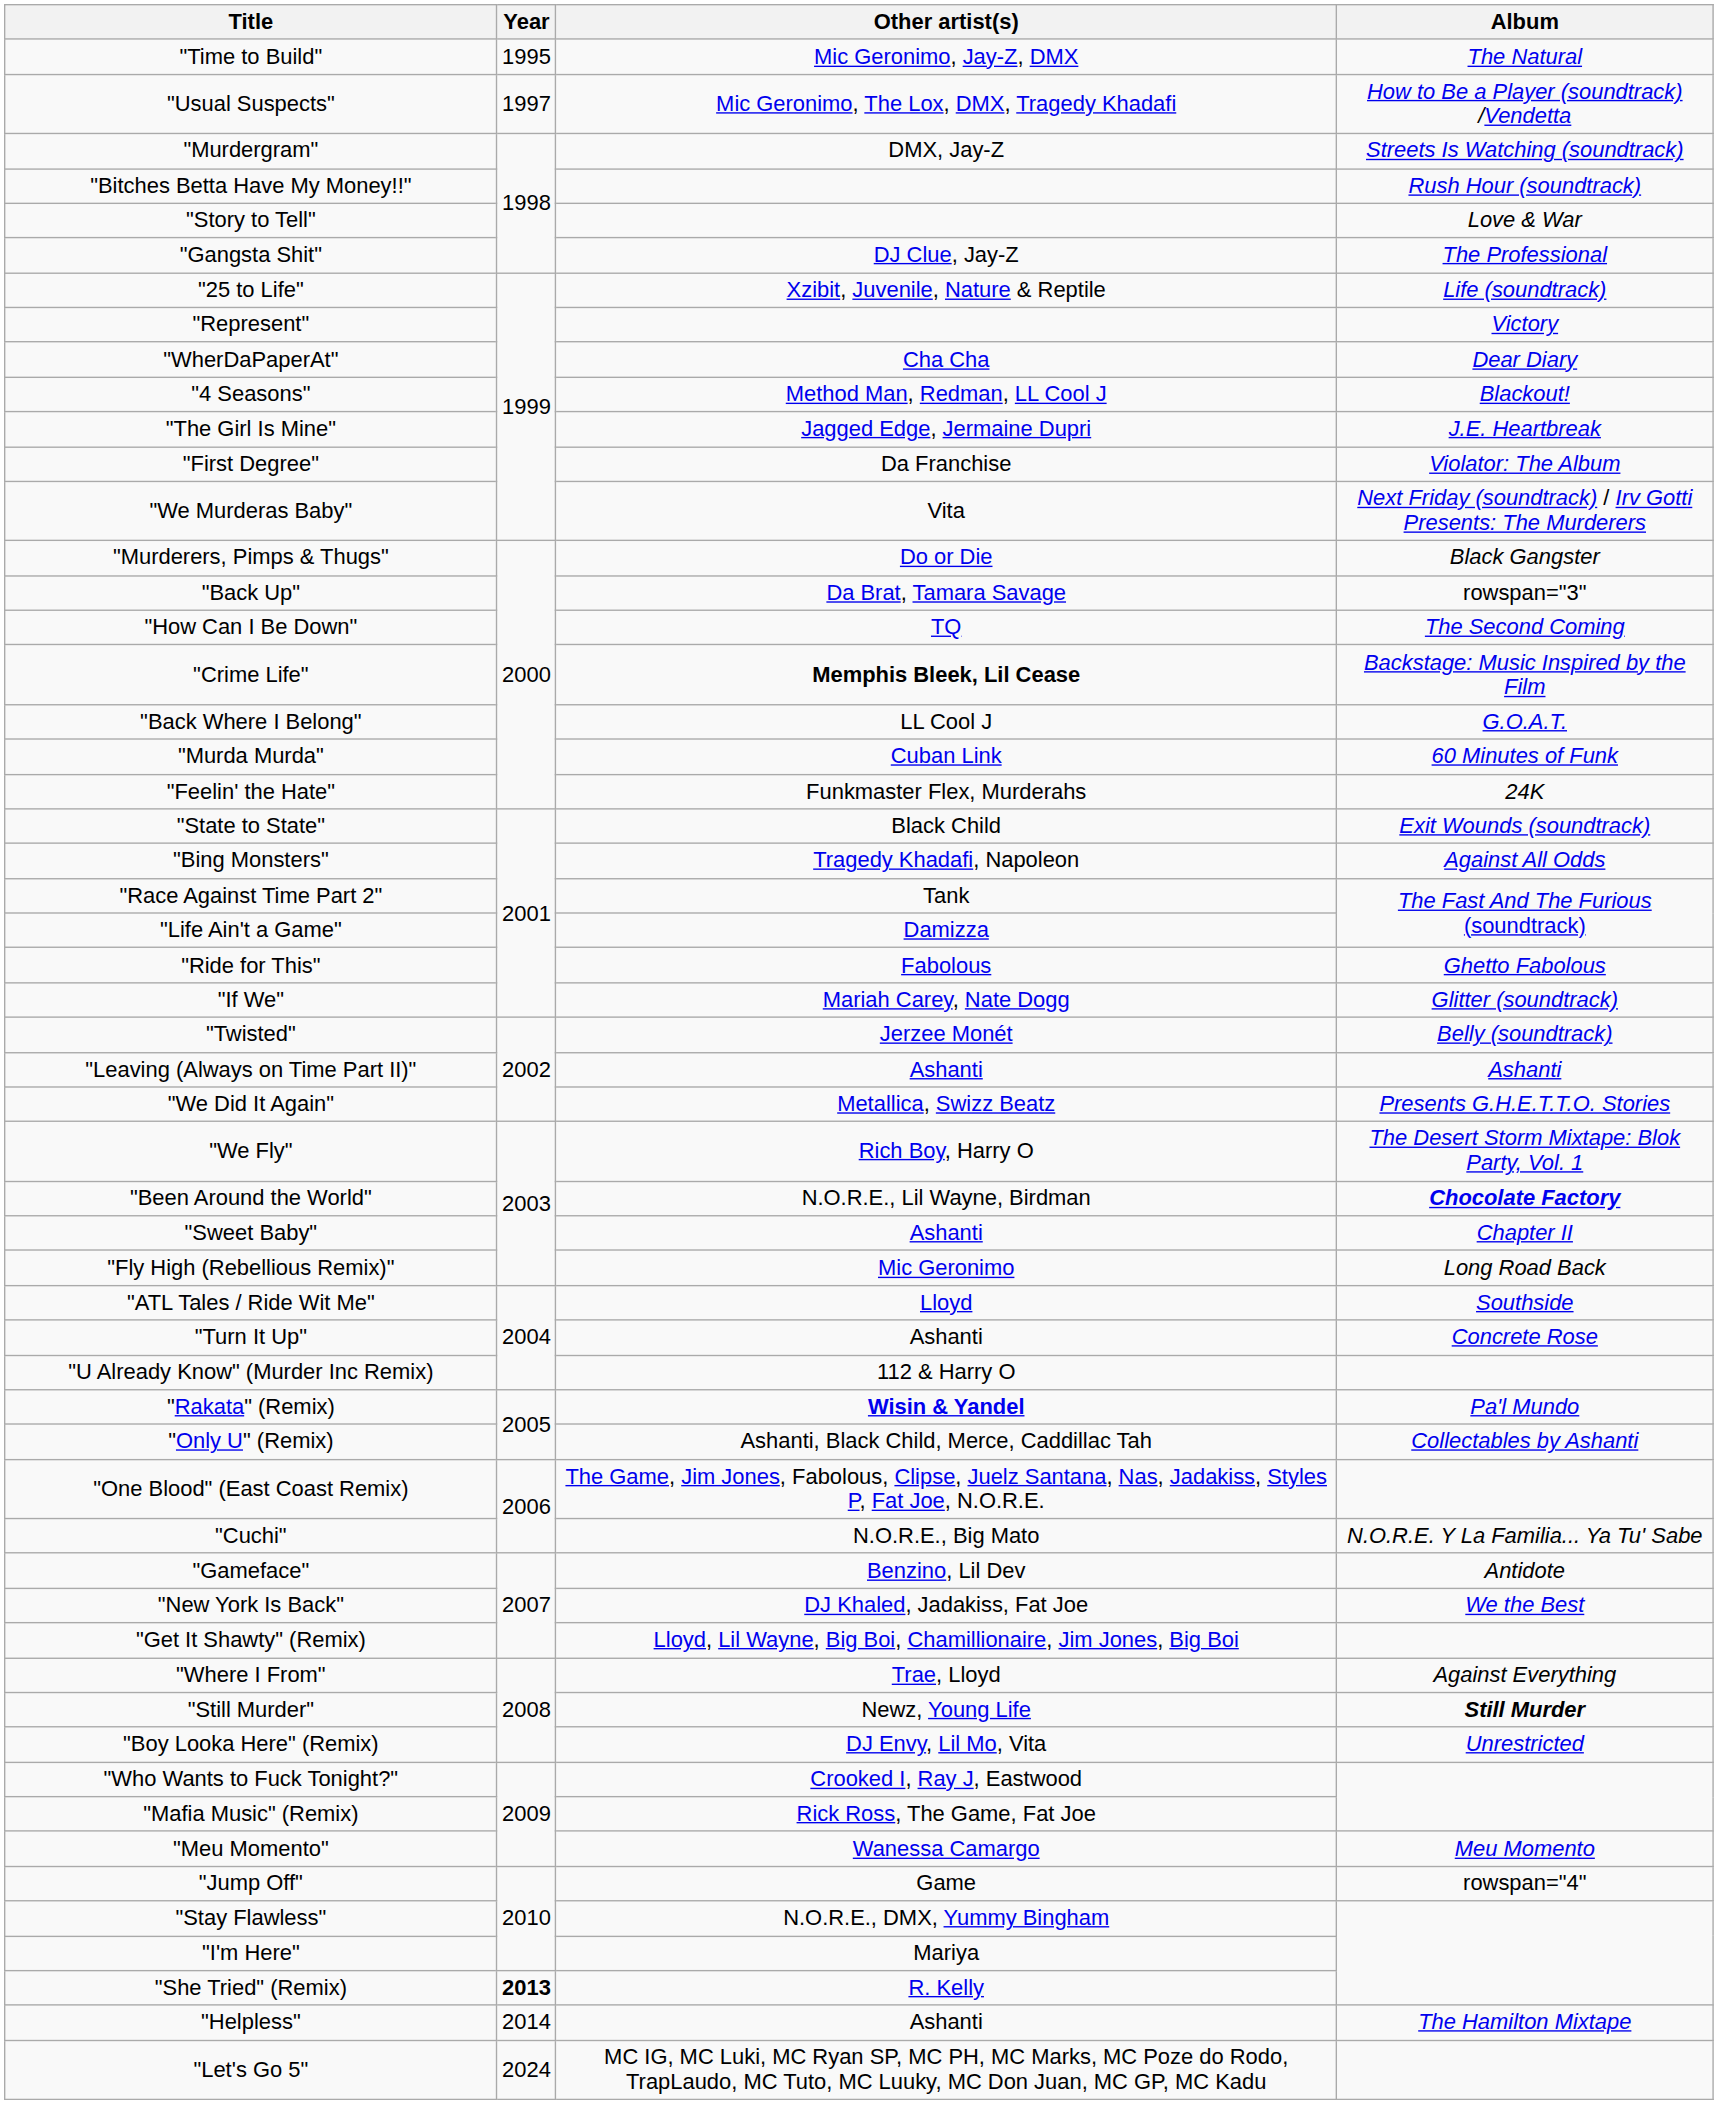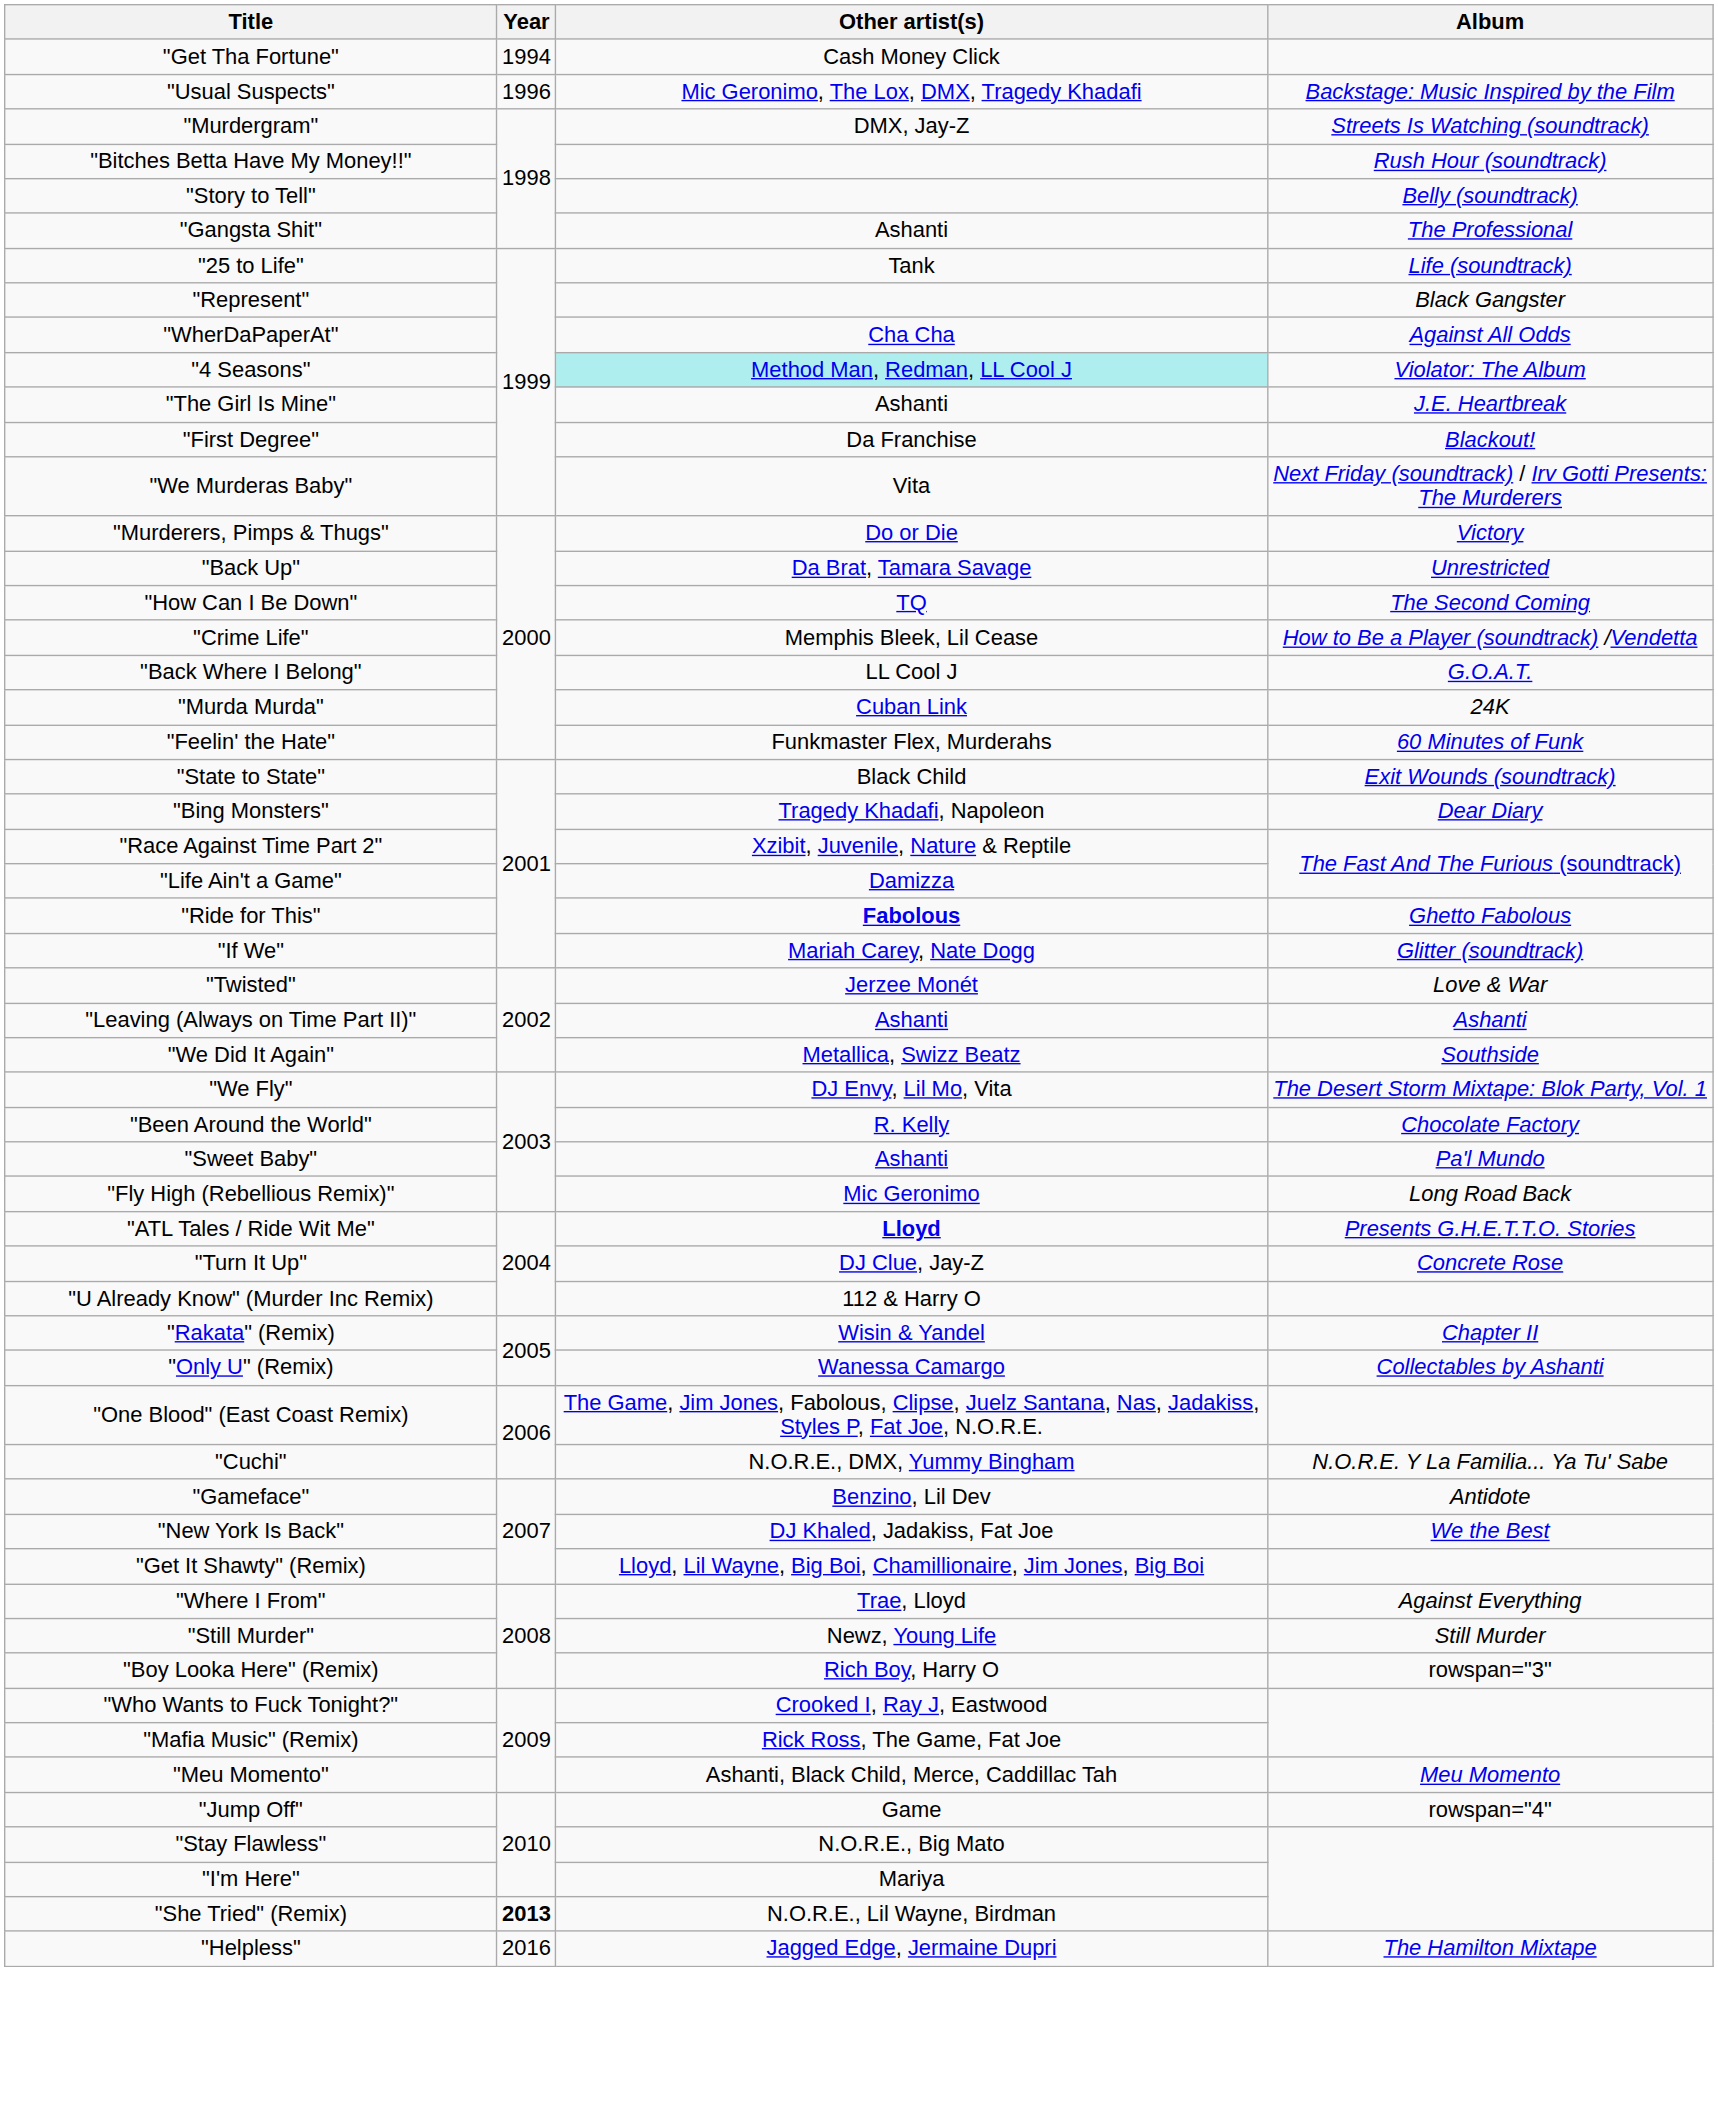+ row: (251, 56)
- row: (251, 56)
(526, 103) 1997 -> (526, 91) 1996
(1525, 103) How to Be a Player (soundtrack) /Vendetta -> (1490, 91) Backstage: Music Inspired by the Film
(1525, 220) Love & War -> (1490, 195) Belly (soundtrack)
(946, 255) DJ Clue, Jay-Z -> (912, 230) Ashanti
(946, 289) Xzibit, Juvenile, Nature & Reptile -> (912, 265) Tank
(1525, 324) Victory -> (1490, 299) Black Gangster
(1525, 359) Dear Diary -> (1490, 334) Against All Odds
(946, 394) no background -> (912, 369) paleturquoise background
(1525, 394) Blackout! -> (1490, 369) Violator: The Album
(946, 428) Jagged Edge, Jermaine Dupri -> (912, 404) Ashanti
(1525, 463) Violator: The Album -> (1490, 439) Blackout!
(1525, 557) Black Gangster -> (1490, 533) Victory
(1525, 592) rowspan="3" -> (1490, 567) Unrestricted
(946, 674) bold -> (912, 637) normal
(1525, 674) Backstage: Music Inspired by the Film -> (1490, 637) How to Be a Player (soundtrack) /Vendetta
(1525, 756) 60 Minutes of Funk -> (1490, 707) 24K
(1525, 791) 24K -> (1490, 741) 60 Minutes of Funk
(1525, 860) Against All Odds -> (1490, 811) Dear Diary
(946, 895) Tank -> (912, 846) Xzibit, Juvenile, Nature & Reptile
(946, 964) normal -> (912, 915) bold
(1525, 1034) Belly (soundtrack) -> (1490, 985) Love & War
(1525, 1104) Presents G.H.E.T.T.O. Stories -> (1490, 1054) Southside
(946, 1151) Rich Boy, Harry O -> (912, 1089) DJ Envy, Lil Mo, Vita
(946, 1198) N.O.R.E., Lil Wayne, Birdman -> (912, 1124) R. Kelly
(1525, 1198) bold -> (1490, 1124) normal
(1525, 1232) Chapter II -> (1490, 1158) Pa'l Mundo
(946, 1302) normal -> (912, 1228) bold
(1525, 1302) Southside -> (1490, 1228) Presents G.H.E.T.T.O. Stories
(946, 1337) Ashanti -> (912, 1263) DJ Clue, Jay-Z
(946, 1406) bold -> (912, 1332) normal
(1525, 1406) Pa'l Mundo -> (1490, 1332) Chapter II
(946, 1441) Ashanti, Black Child, Merce, Caddillac Tah -> (912, 1367) Wanessa Camargo
(946, 1535) N.O.R.E., Big Mato -> (912, 1461) N.O.R.E., DMX, Yummy Bingham
(1525, 1709) bold -> (1490, 1635) normal
(946, 1744) DJ Envy, Lil Mo, Vita -> (912, 1670) Rich Boy, Harry O
(1525, 1744) Unrestricted -> (1490, 1670) rowspan="3"
(946, 1848) Wanessa Camargo -> (912, 1774) Ashanti, Black Child, Merce, Caddillac Tah
(946, 1918) N.O.R.E., DMX, Yummy Bingham -> (912, 1844) N.O.R.E., Big Mato
(946, 1987) R. Kelly -> (912, 1913) N.O.R.E., Lil Wayne, Birdman
(526, 2022) 2014 -> (526, 1948) 2016
(946, 2022) Ashanti -> (912, 1948) Jagged Edge, Jermaine Dupri
- row: (251, 2069)
